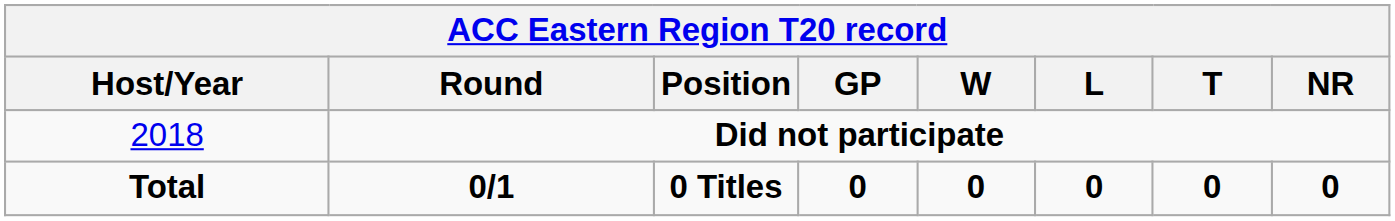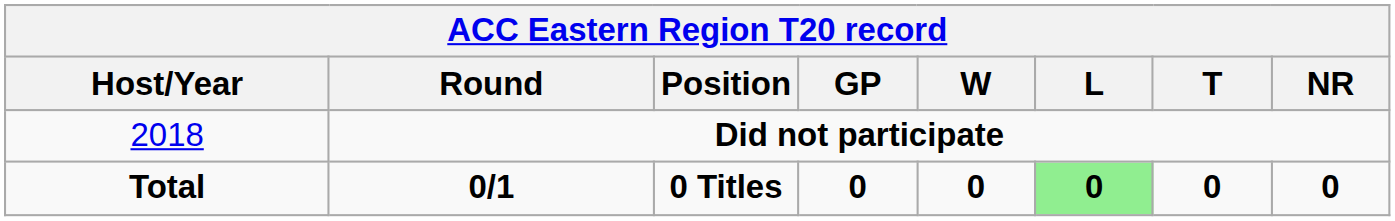(1094, 187) no background -> (1094, 187) lightgreen background
